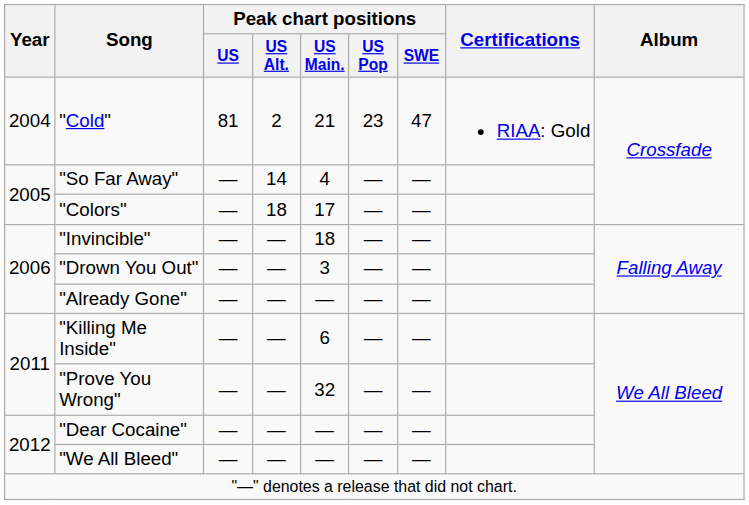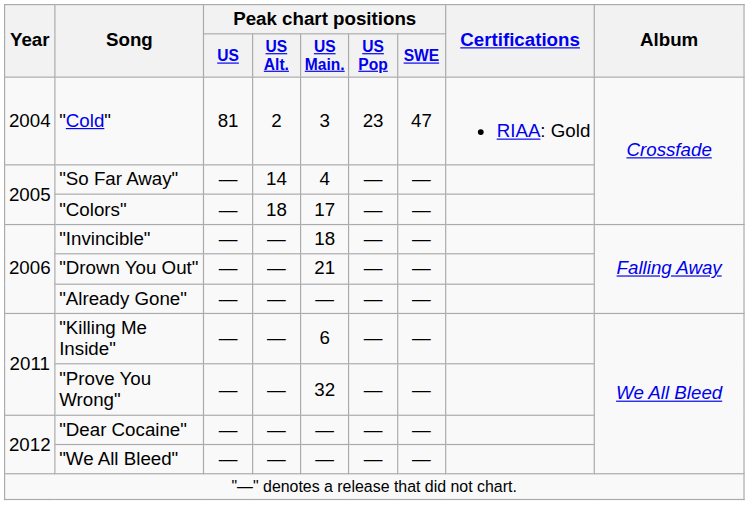(325, 120) 21 -> (325, 120) 3
(325, 268) 3 -> (325, 268) 21
